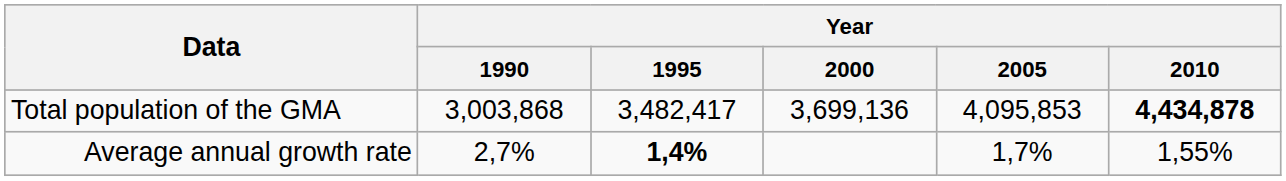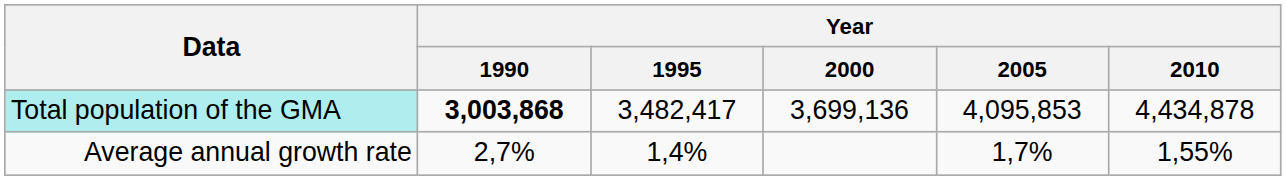(176, 110) no background -> (176, 110) paleturquoise background
(504, 110) normal -> (504, 110) bold
(1195, 110) bold -> (1195, 110) normal
(677, 152) bold -> (677, 152) normal
